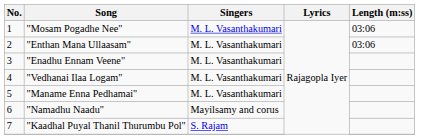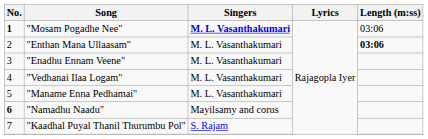(9, 28) normal -> (9, 28) bold
(236, 28) normal -> (240, 28) bold
(364, 45) normal -> (372, 45) bold
(9, 110) normal -> (9, 110) bold
